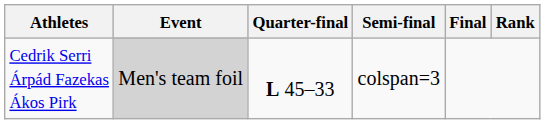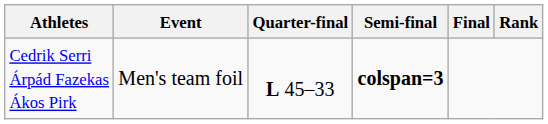(181, 78) lightgrey background -> (181, 78) no background
(399, 78) normal -> (400, 78) bold
